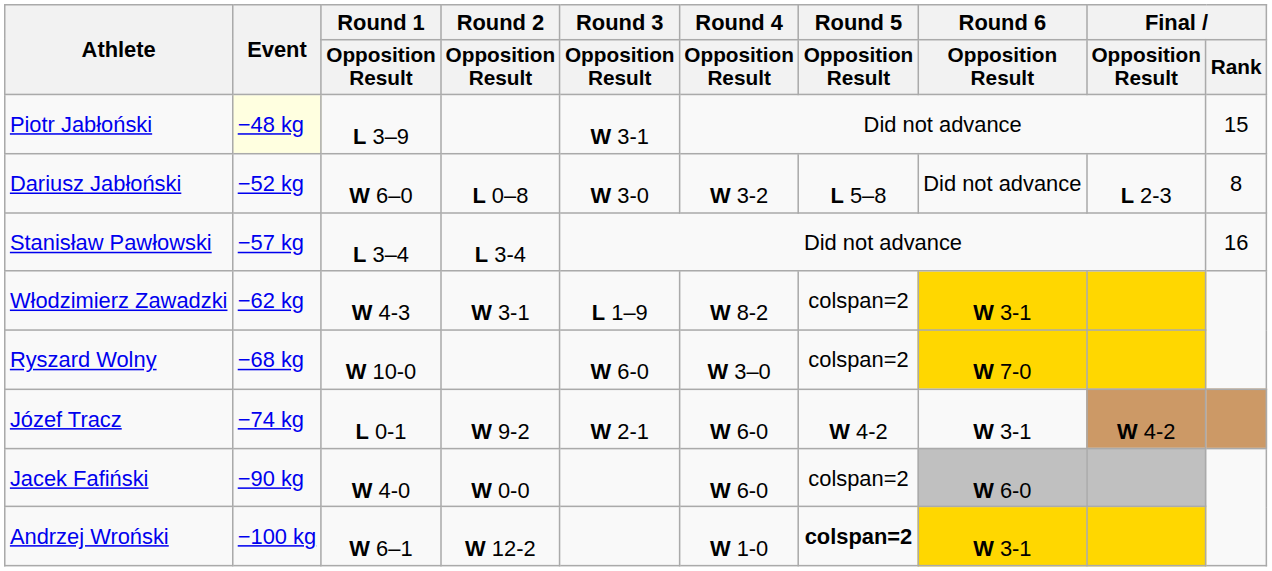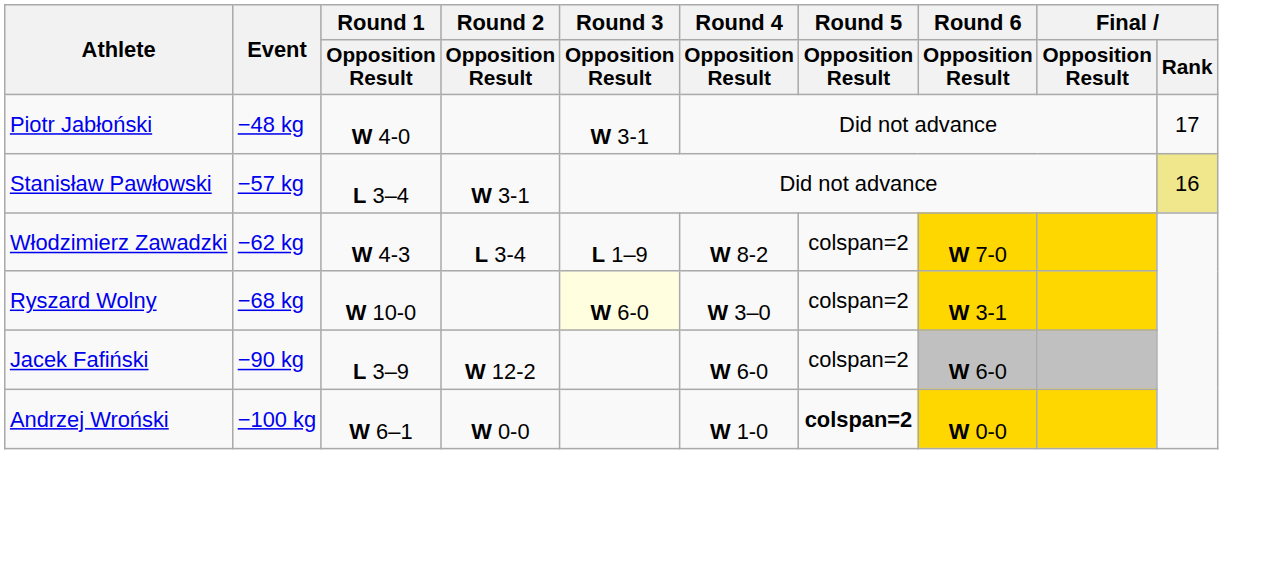(271, 125) lightyellow background -> (271, 125) no background
(381, 137) L 3–9 -> (381, 137) W 4-0
(1236, 125) 15 -> (1187, 125) 17
- row: (96, 184)
(500, 255) L 3-4 -> (500, 196) W 3-1
(1236, 242) no background -> (1187, 184) khaki background
(500, 313) W 3-1 -> (500, 255) L 3-4
(1002, 313) W 3-1 -> (978, 255) W 7-0
(620, 372) no background -> (620, 313) lightyellow background
(1002, 372) W 7-0 -> (978, 313) W 3-1
- row: (66, 419)
(381, 490) W 4-0 -> (381, 372) L 3–9
(500, 490) W 0-0 -> (500, 372) W 12-2
(500, 549) W 12-2 -> (500, 431) W 0-0
(1002, 549) W 3-1 -> (978, 431) W 0-0
